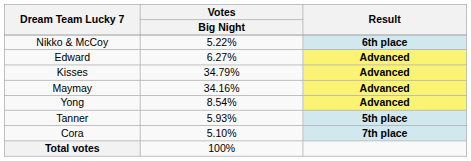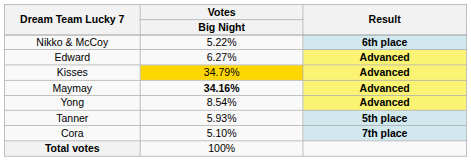(222, 73) no background -> (222, 73) gold background
(222, 88) normal -> (222, 88) bold
